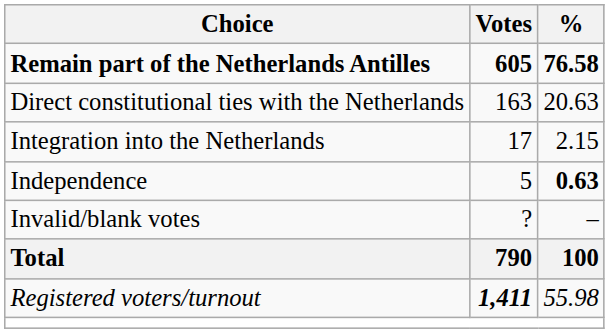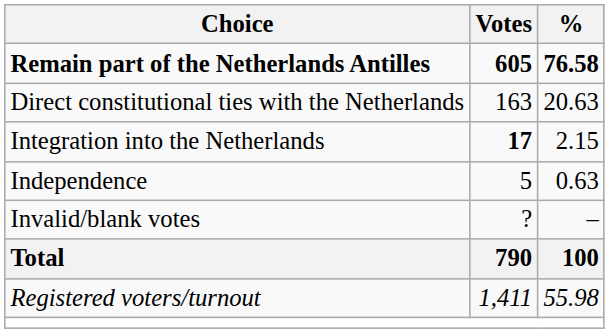(520, 141) normal -> (520, 141) bold
(577, 180) bold -> (577, 180) normal
(505, 297) bold -> (505, 297) normal
